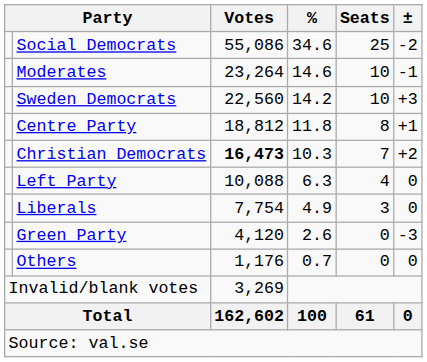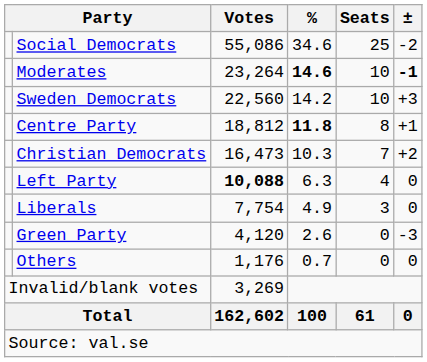(312, 72) normal -> (312, 72) bold
(408, 72) normal -> (408, 72) bold
(312, 127) normal -> (312, 127) bold
(254, 154) bold -> (254, 154) normal
(254, 181) normal -> (254, 181) bold
